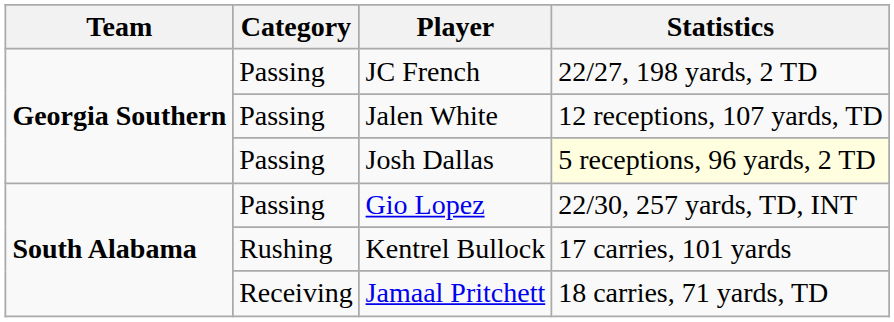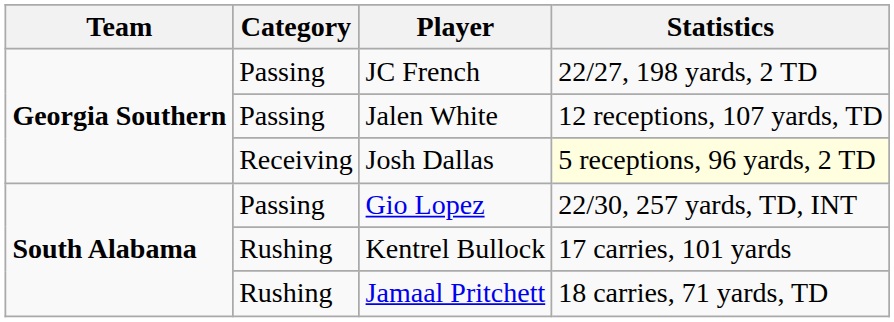(282, 159) Passing -> (296, 159) Receiving
(296, 293) Receiving -> (286, 293) Rushing
